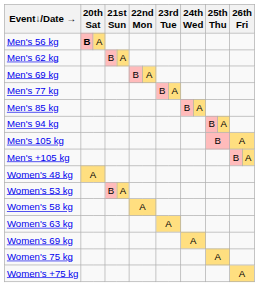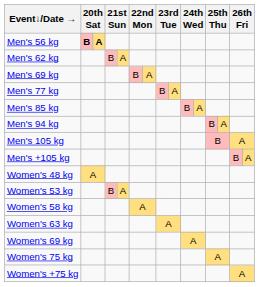(99, 41) normal -> (99, 41) bold
